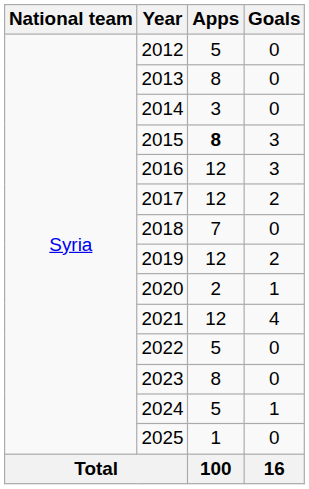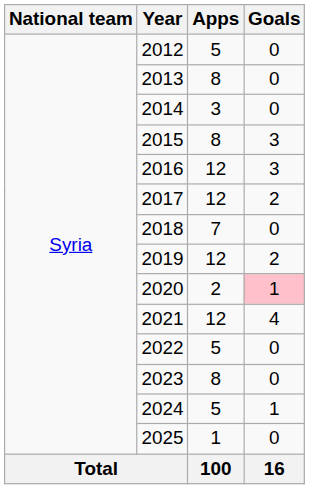(216, 139) bold -> (216, 139) normal
(274, 288) no background -> (274, 288) pink background
